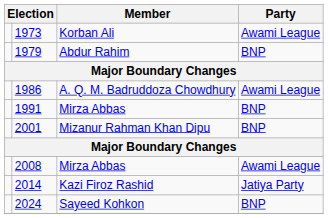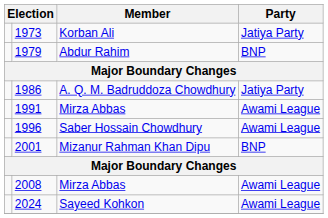(281, 33) Awami League -> (272, 33) Jatiya Party
(281, 90) Awami League -> (272, 90) Jatiya Party
(253, 109) BNP -> (281, 109) Awami League
+ row: (28, 128)
- row: (28, 185)
(253, 204) BNP -> (281, 204) Awami League
